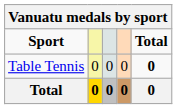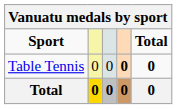(124, 65) normal -> (124, 65) bold
